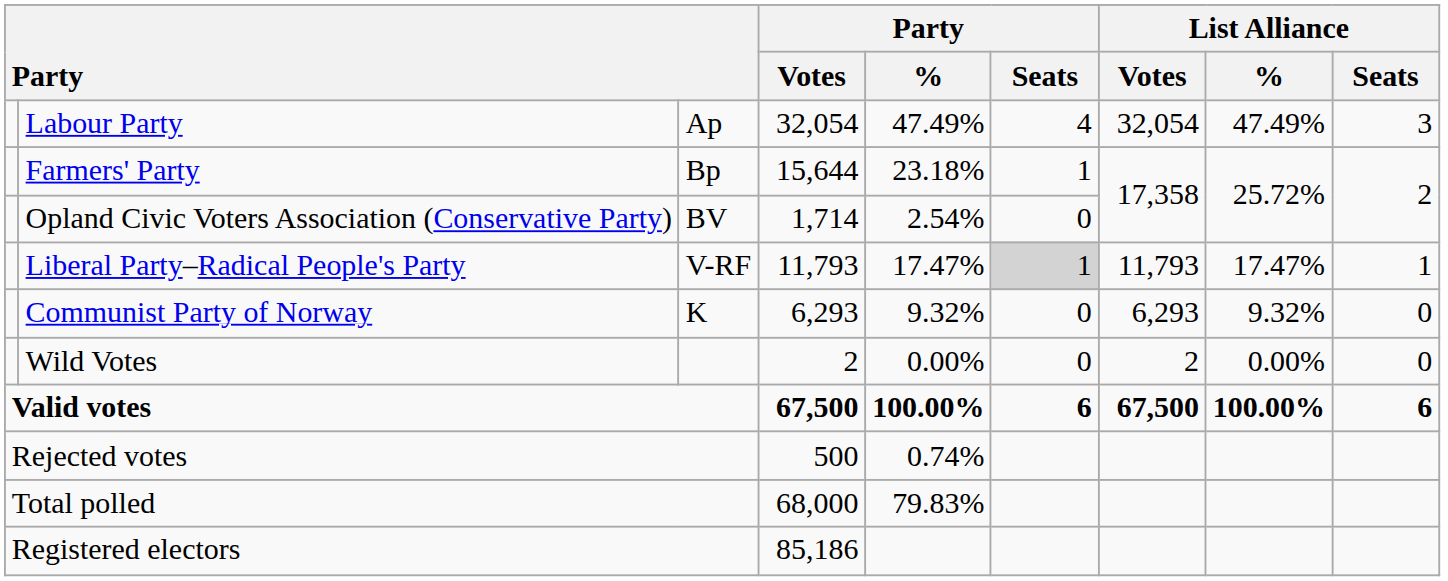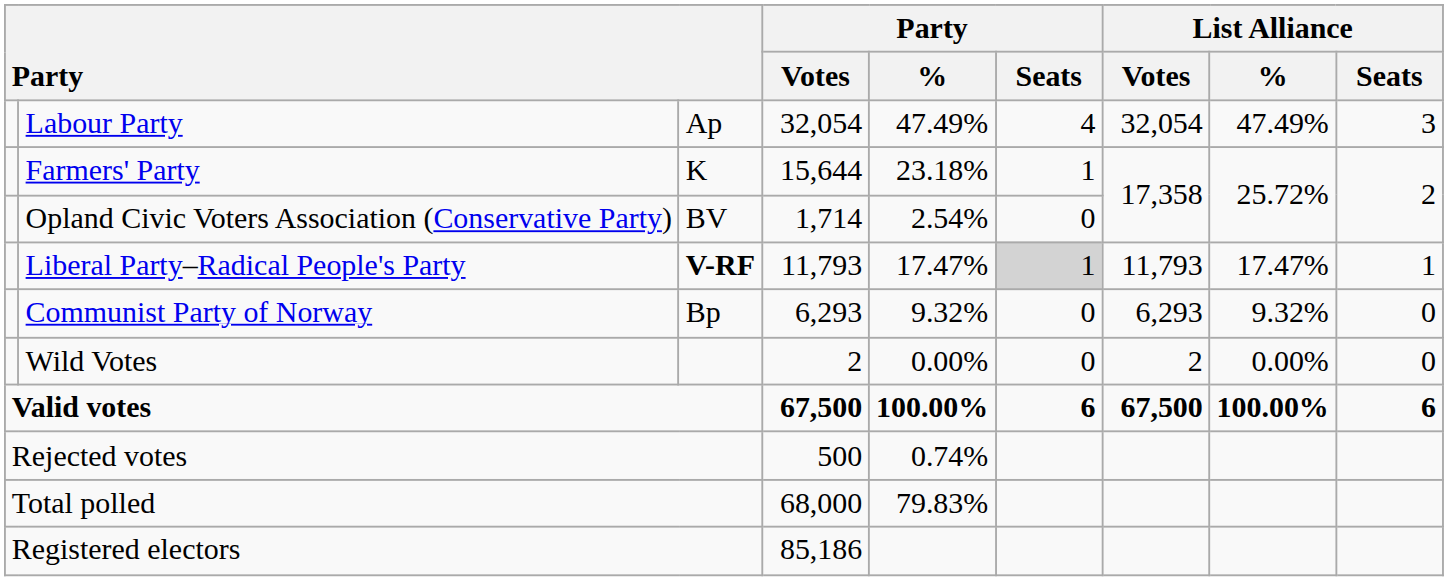(703, 170) Bp -> (696, 170) K
(718, 265) normal -> (720, 265) bold
(696, 312) K -> (703, 312) Bp
